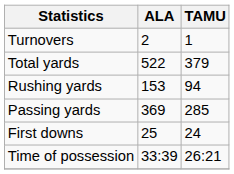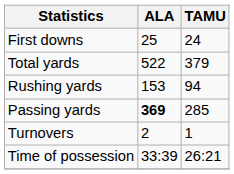rows swapped: (45, 133) <-> (41, 40)
(153, 110) normal -> (153, 110) bold
